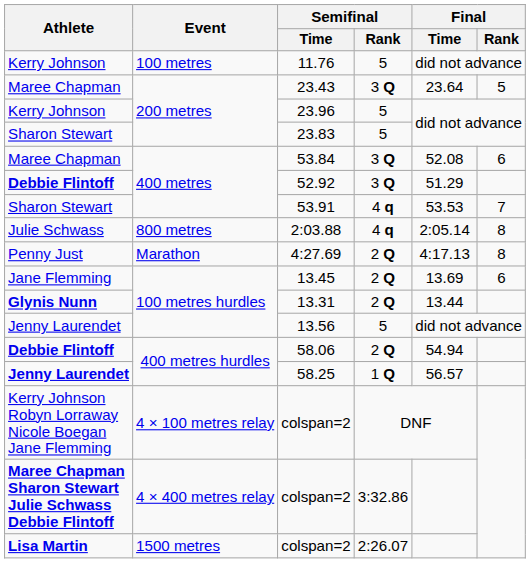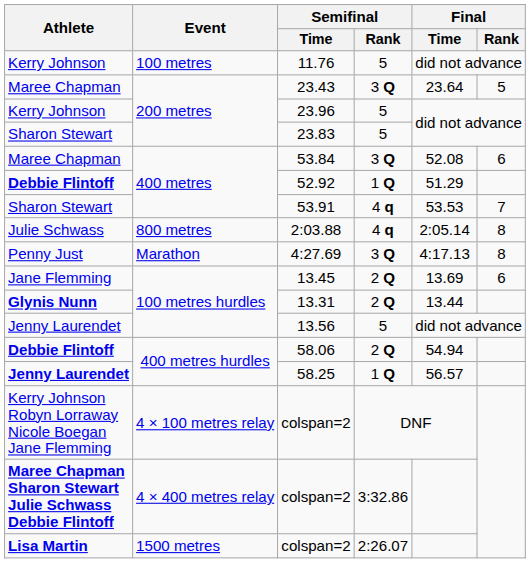(383, 183) 3 Q -> (383, 183) 1 Q
(383, 254) 2 Q -> (383, 254) 3 Q
